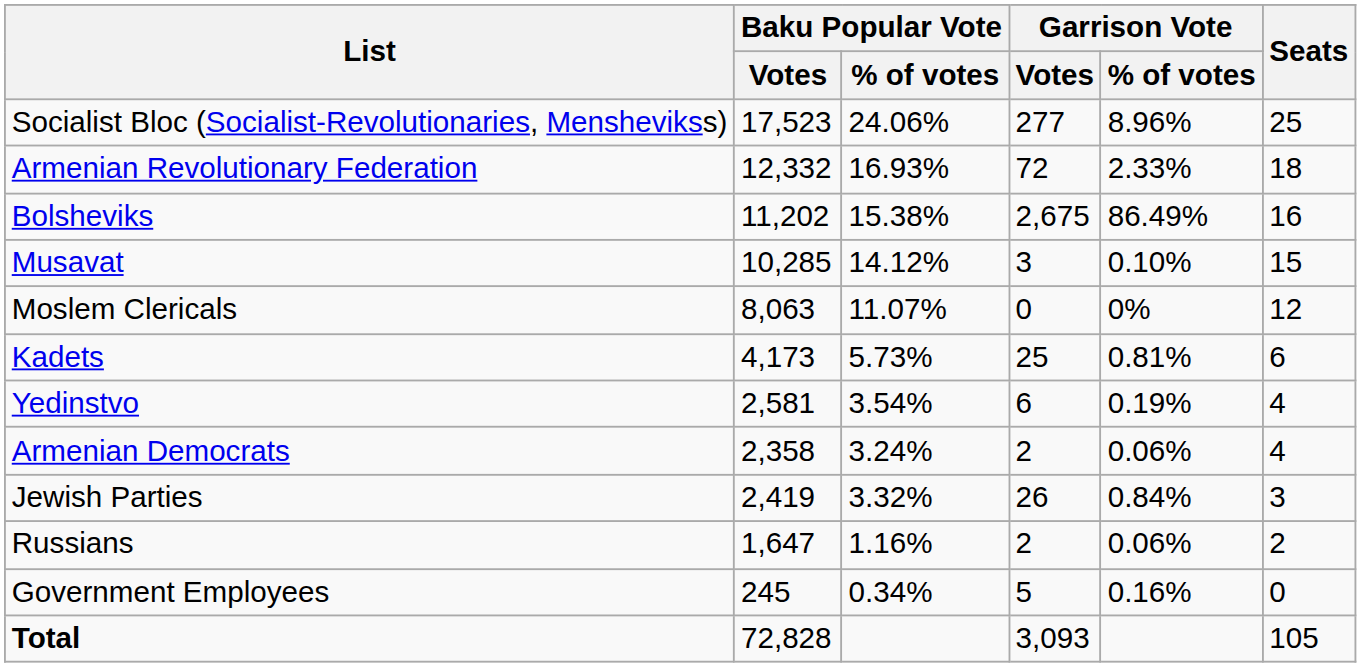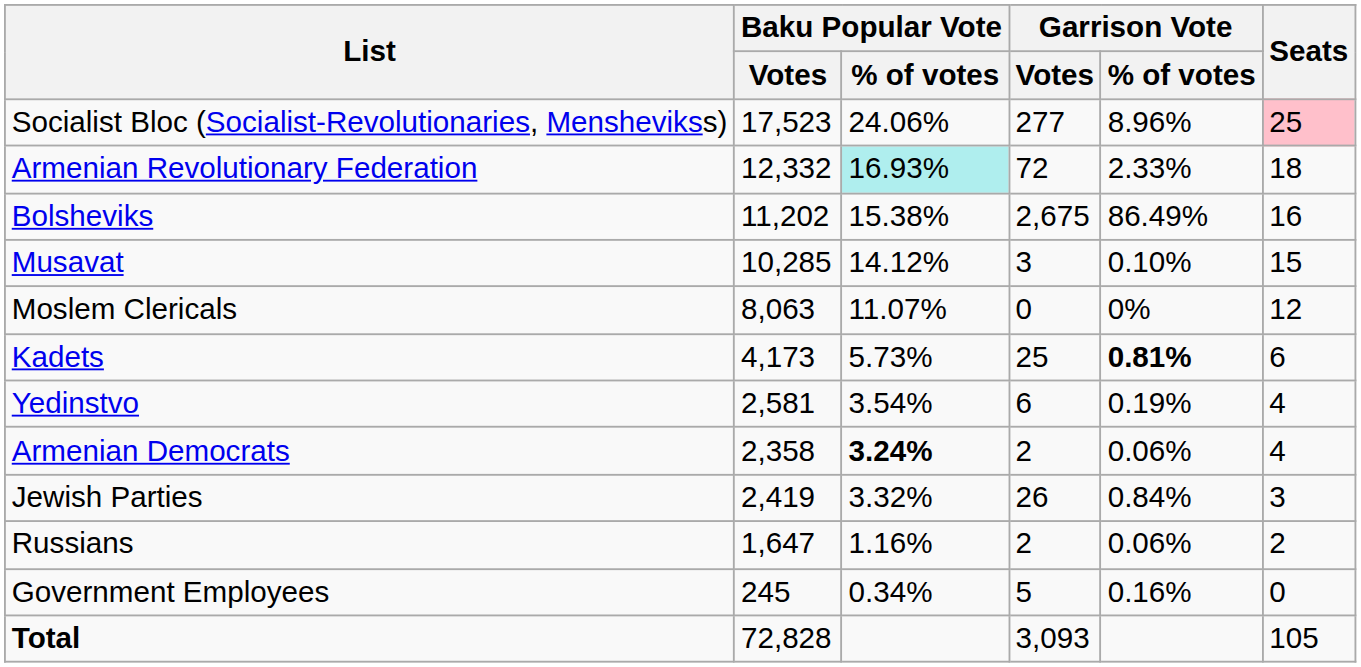(1286, 121) no background -> (1286, 121) pink background
(899, 168) no background -> (899, 168) paleturquoise background
(1150, 356) normal -> (1150, 356) bold
(891, 450) normal -> (891, 450) bold
